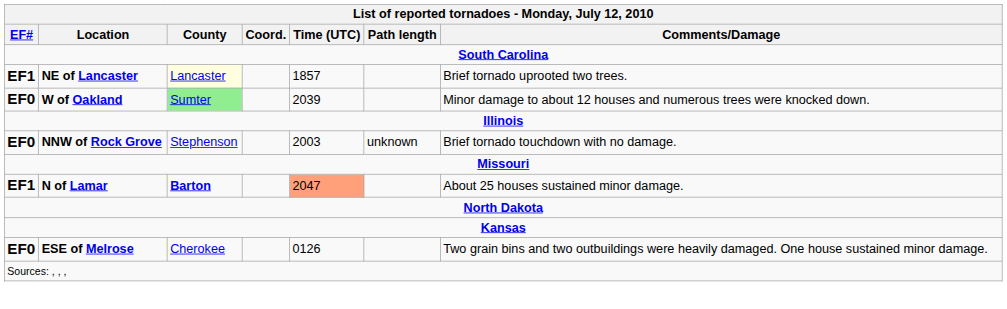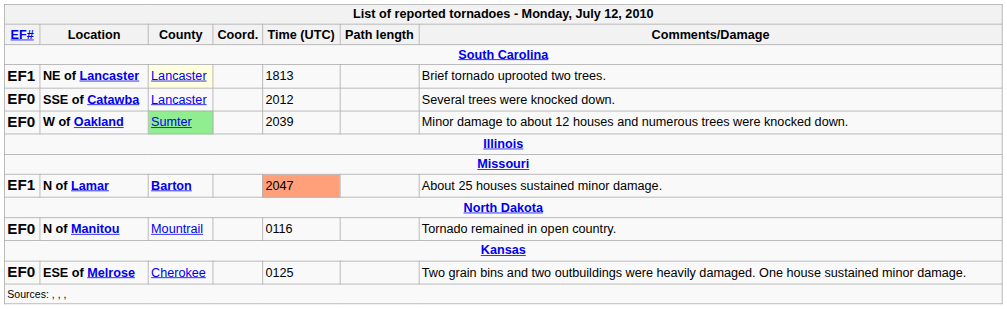(307, 76) 1857 -> (279, 76) 1813
+ row: (91, 99)
- row: (102, 142)
+ row: (81, 229)
(307, 249) 0126 -> (279, 272) 0125
